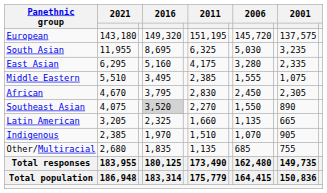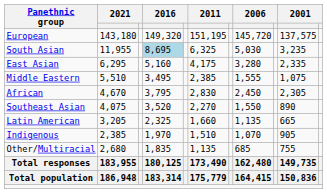(158, 50) no background -> (158, 50) lightblue background
(158, 107) lightgrey background -> (158, 107) no background
